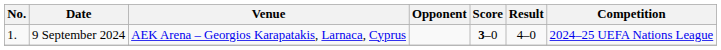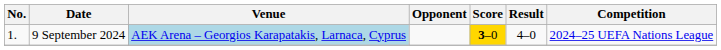(269, 34) no background -> (269, 34) lightblue background
(488, 34) no background -> (488, 34) gold background
